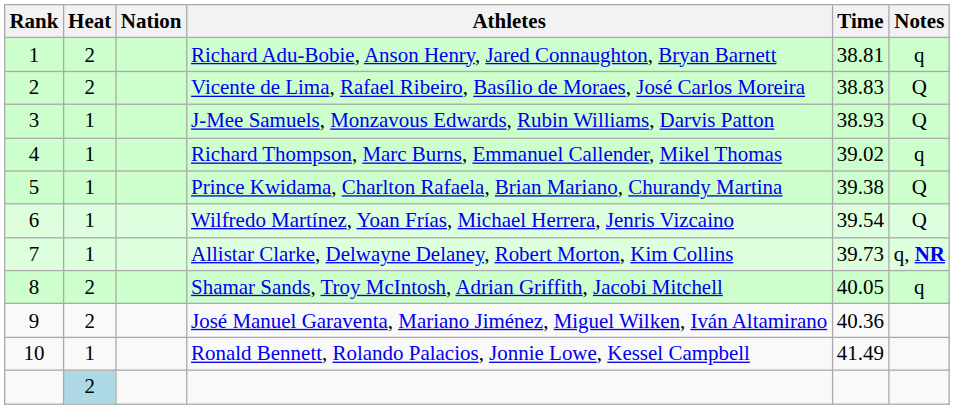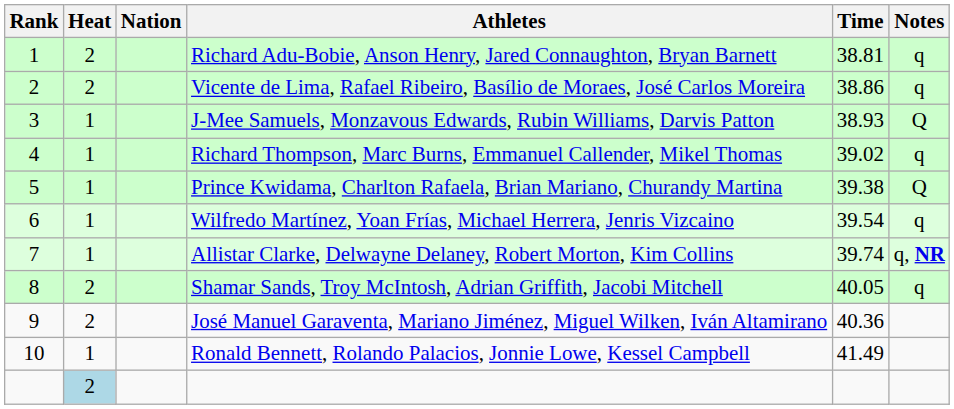(860, 87) 38.83 -> (860, 87) 38.86
(919, 87) Q -> (919, 87) q
(919, 220) Q -> (919, 220) q
(860, 253) 39.73 -> (860, 253) 39.74
